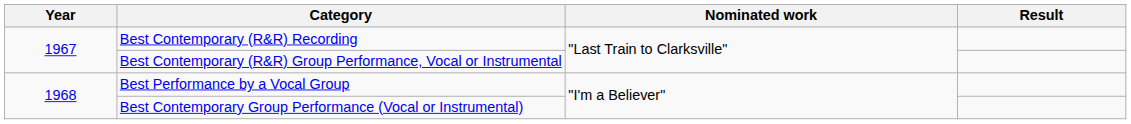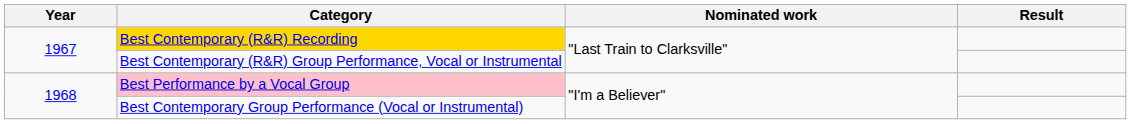(239, 38) no background -> (239, 38) gold background
(235, 84) no background -> (235, 84) pink background
